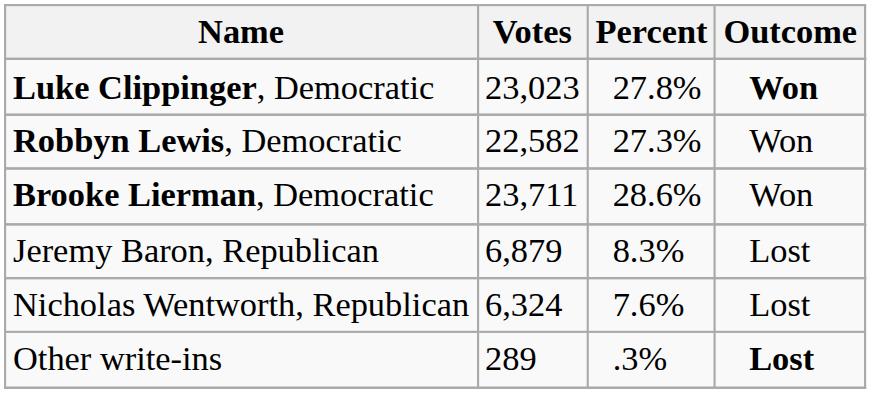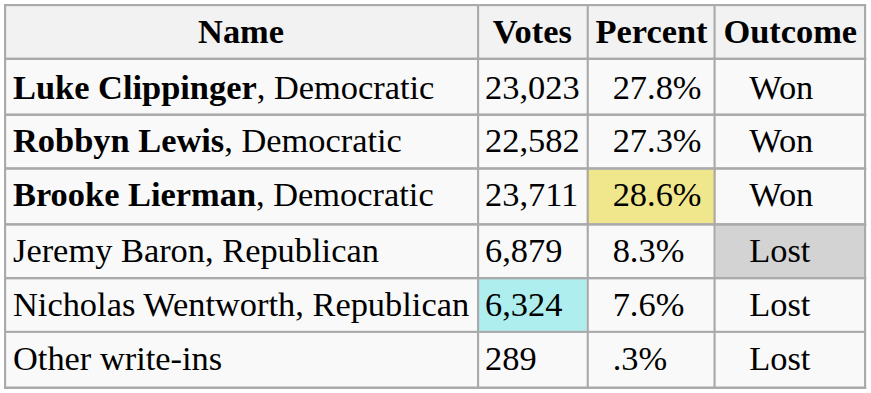(771, 86) bold -> (768, 86) normal
(648, 195) no background -> (648, 195) khaki background
(767, 250) no background -> (767, 250) lightgrey background
(524, 304) no background -> (524, 304) paleturquoise background
(769, 359) bold -> (767, 359) normal
